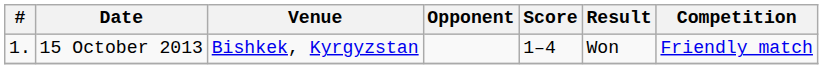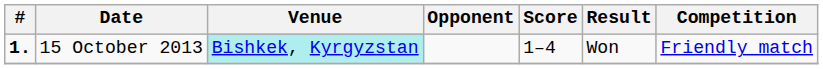(20, 49) normal -> (20, 49) bold
(315, 49) no background -> (315, 49) paleturquoise background
